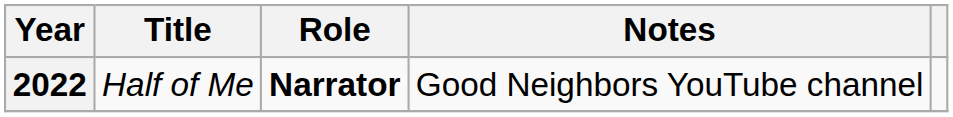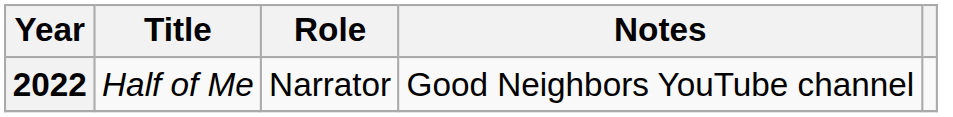(335, 83) bold -> (330, 83) normal
